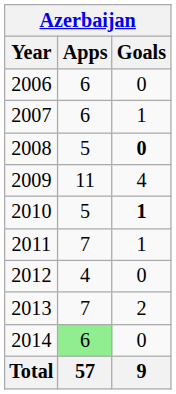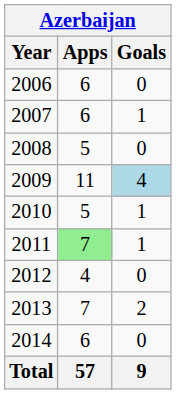(141, 148) bold -> (141, 148) normal
(141, 180) no background -> (141, 180) lightblue background
(141, 212) bold -> (141, 212) normal
(85, 244) no background -> (85, 244) lightgreen background
(85, 340) lightgreen background -> (85, 340) no background
